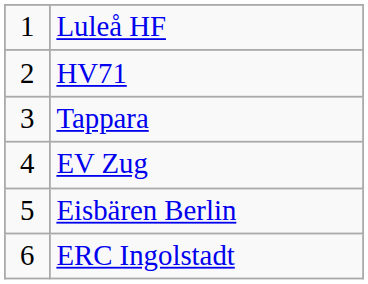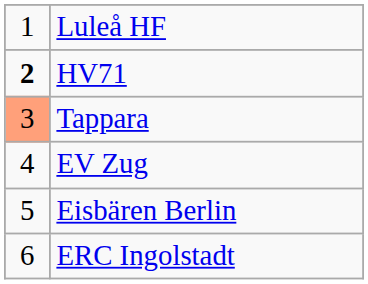(27, 73) normal -> (27, 73) bold
(27, 118) no background -> (27, 118) lightsalmon background
